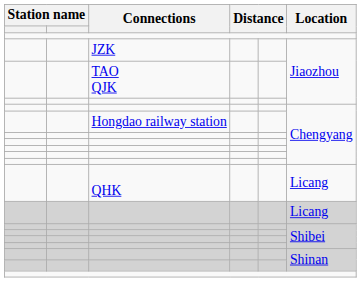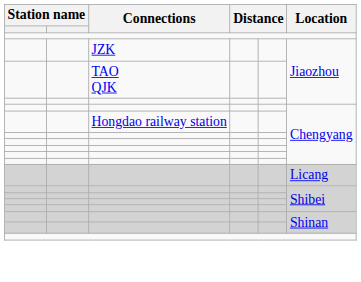- row: (25, 183)
